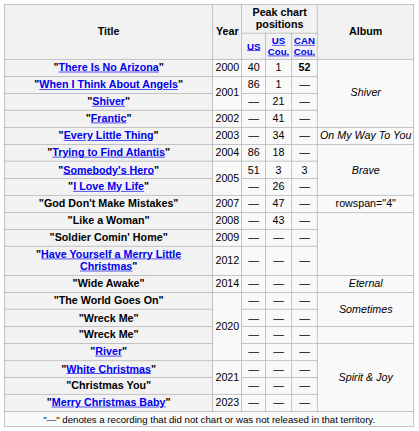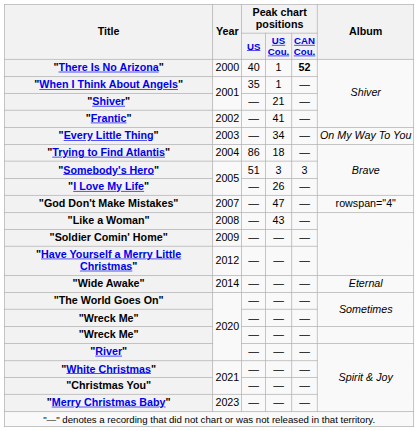(254, 85) 86 -> (254, 85) 35
